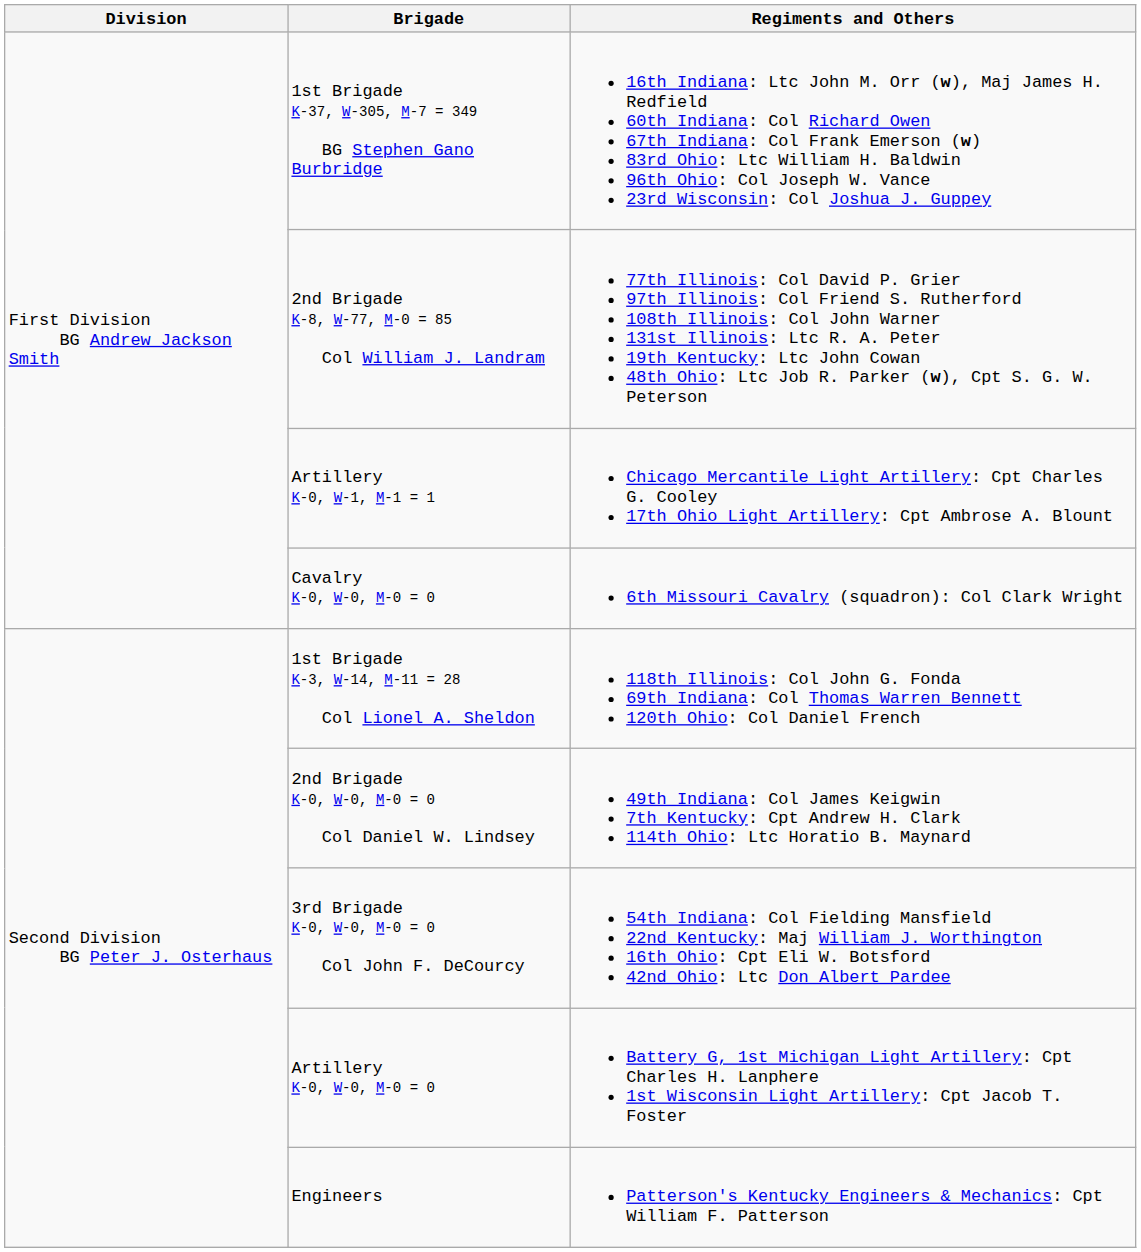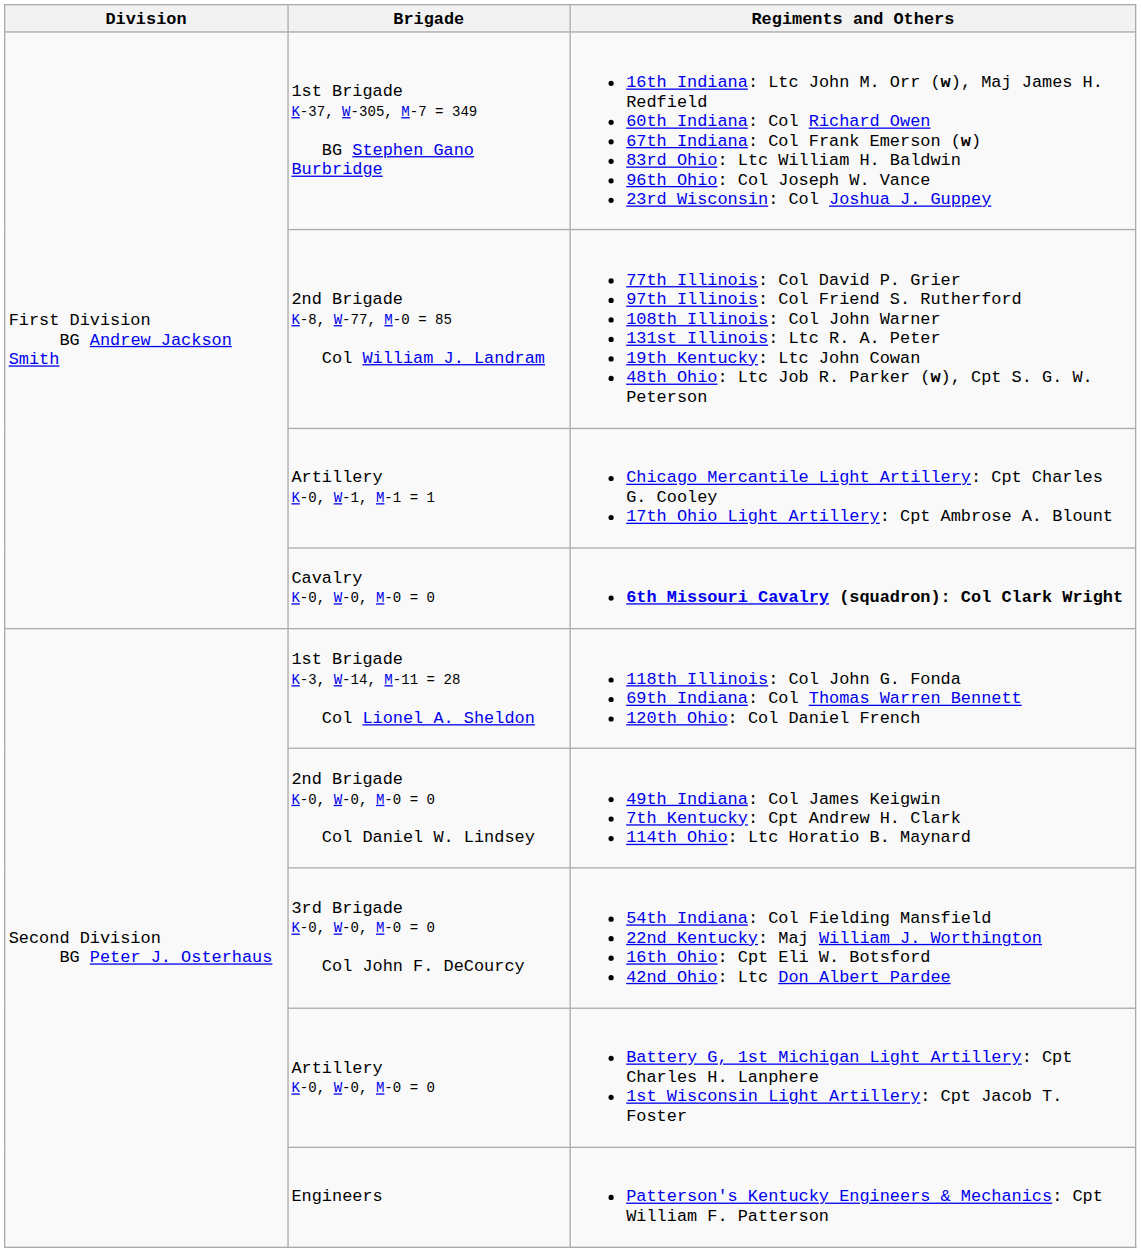(853, 598) normal -> (853, 598) bold
